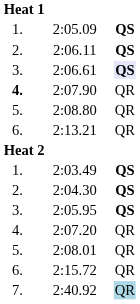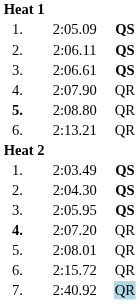(125, 70) lavender background -> (125, 70) no background
(17, 90) bold -> (17, 90) normal
(17, 110) normal -> (17, 110) bold
(17, 230) normal -> (17, 230) bold
